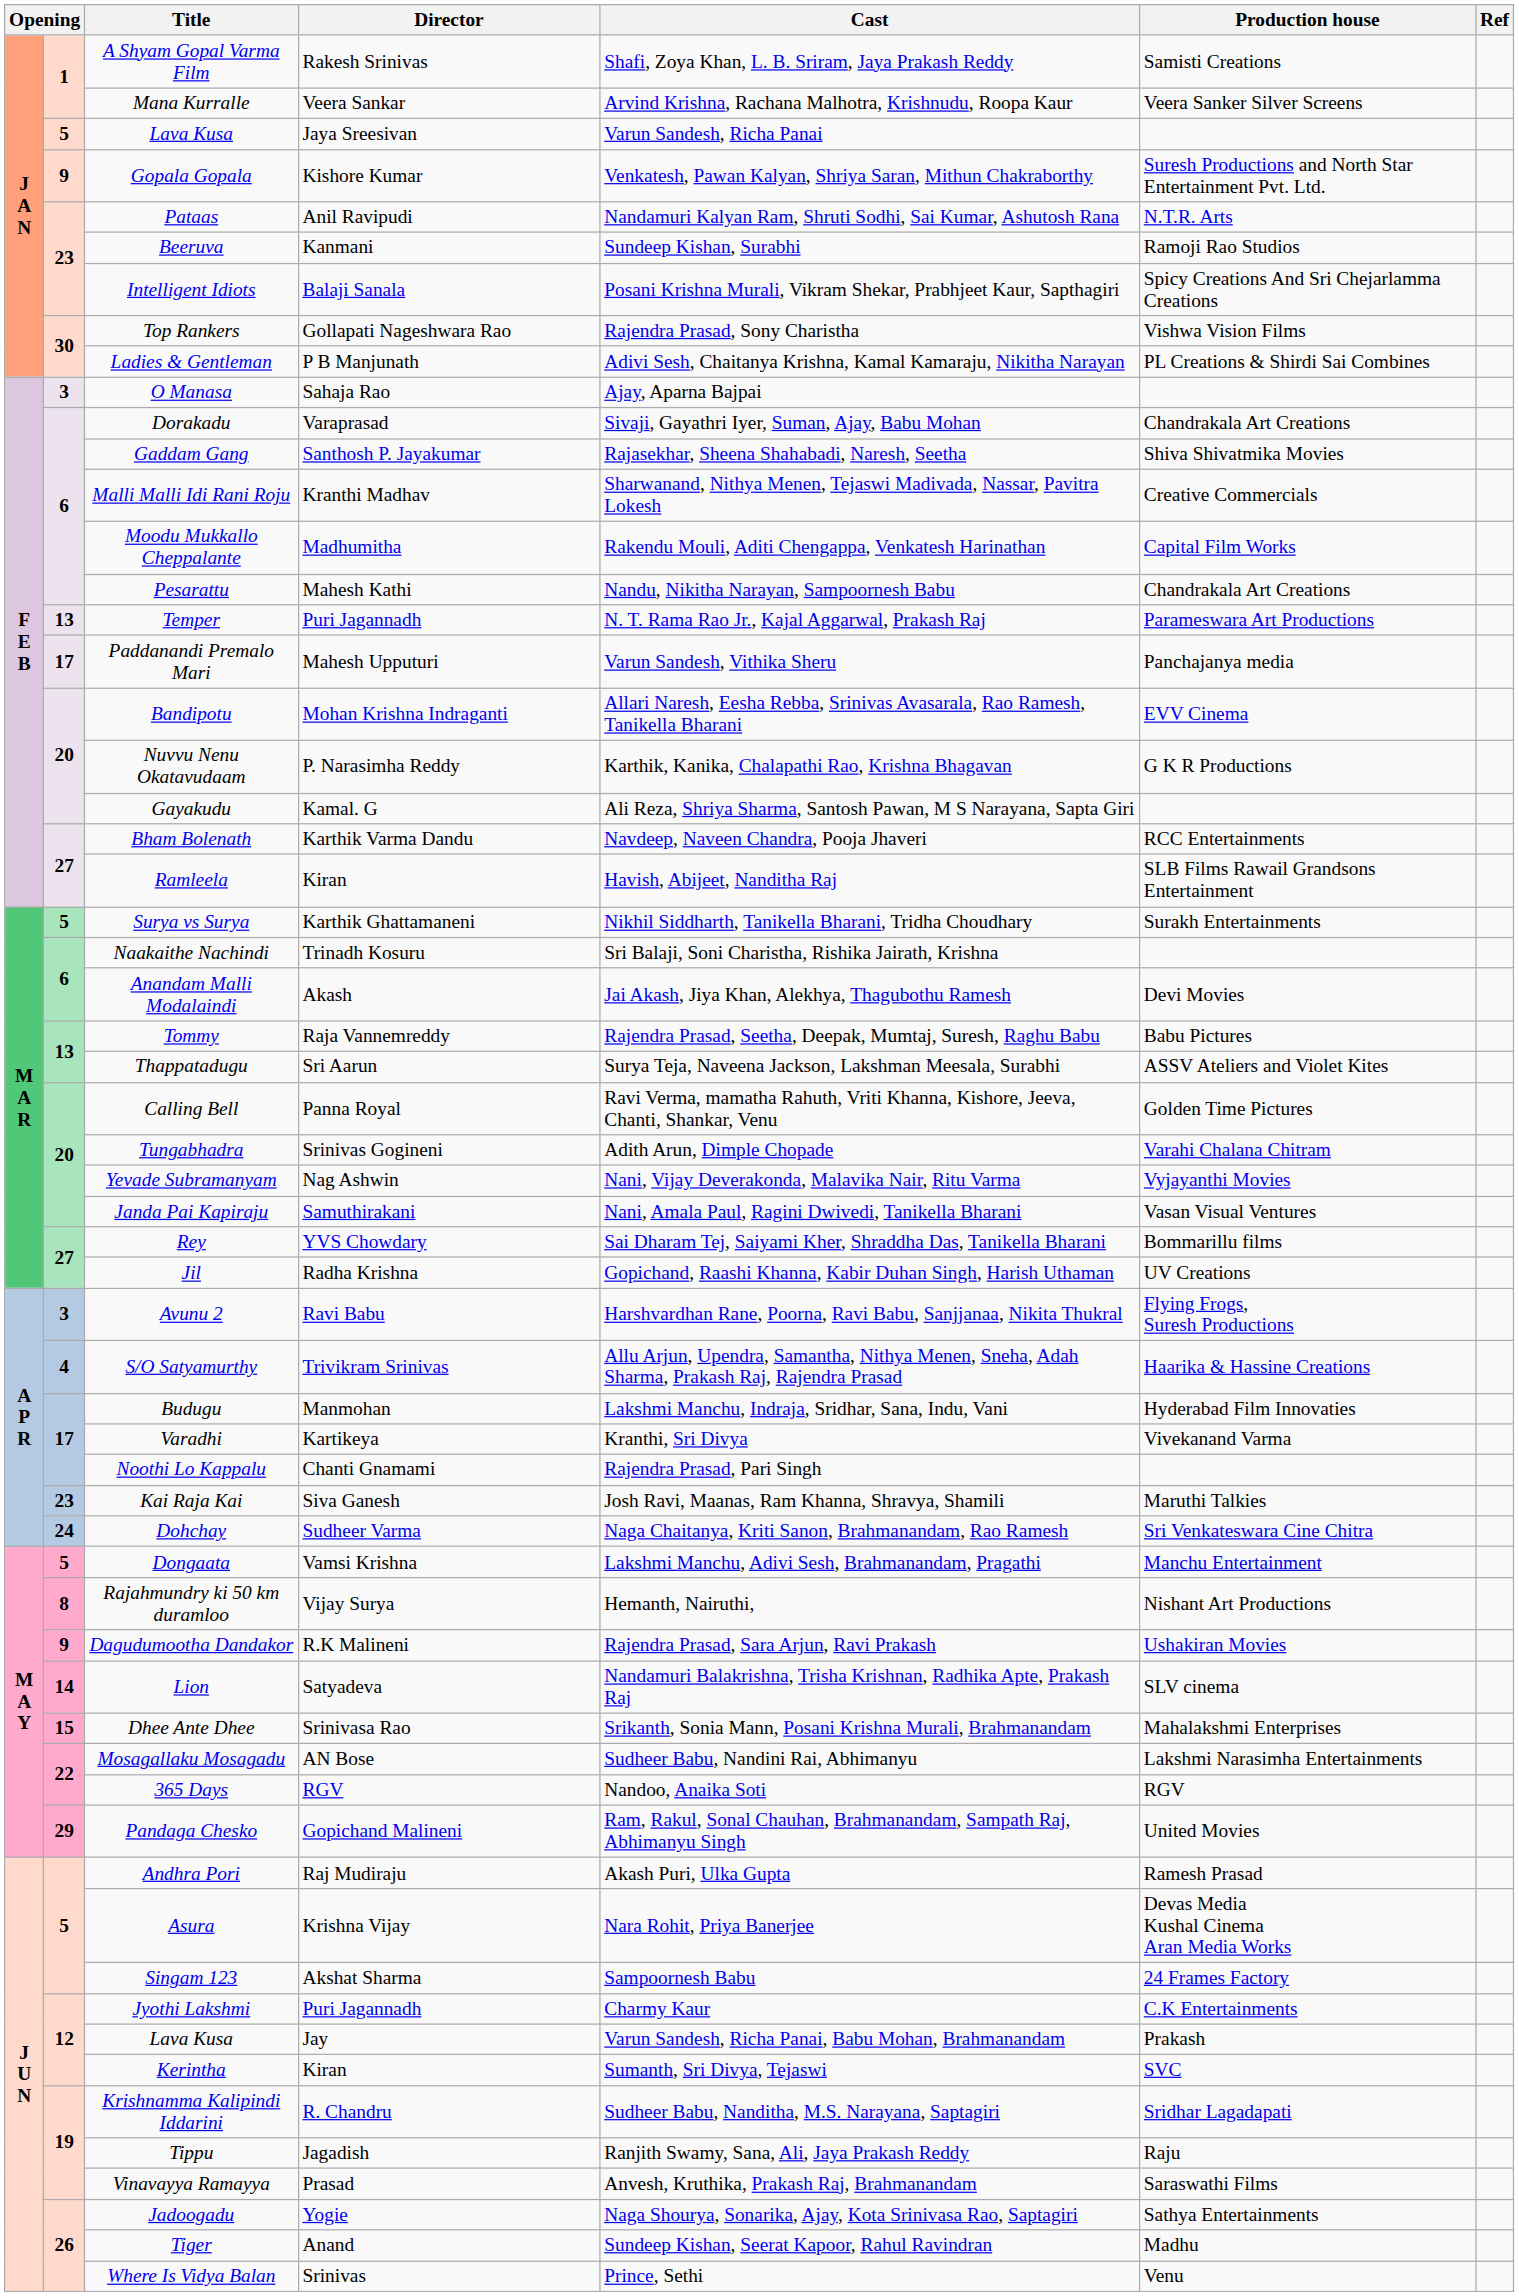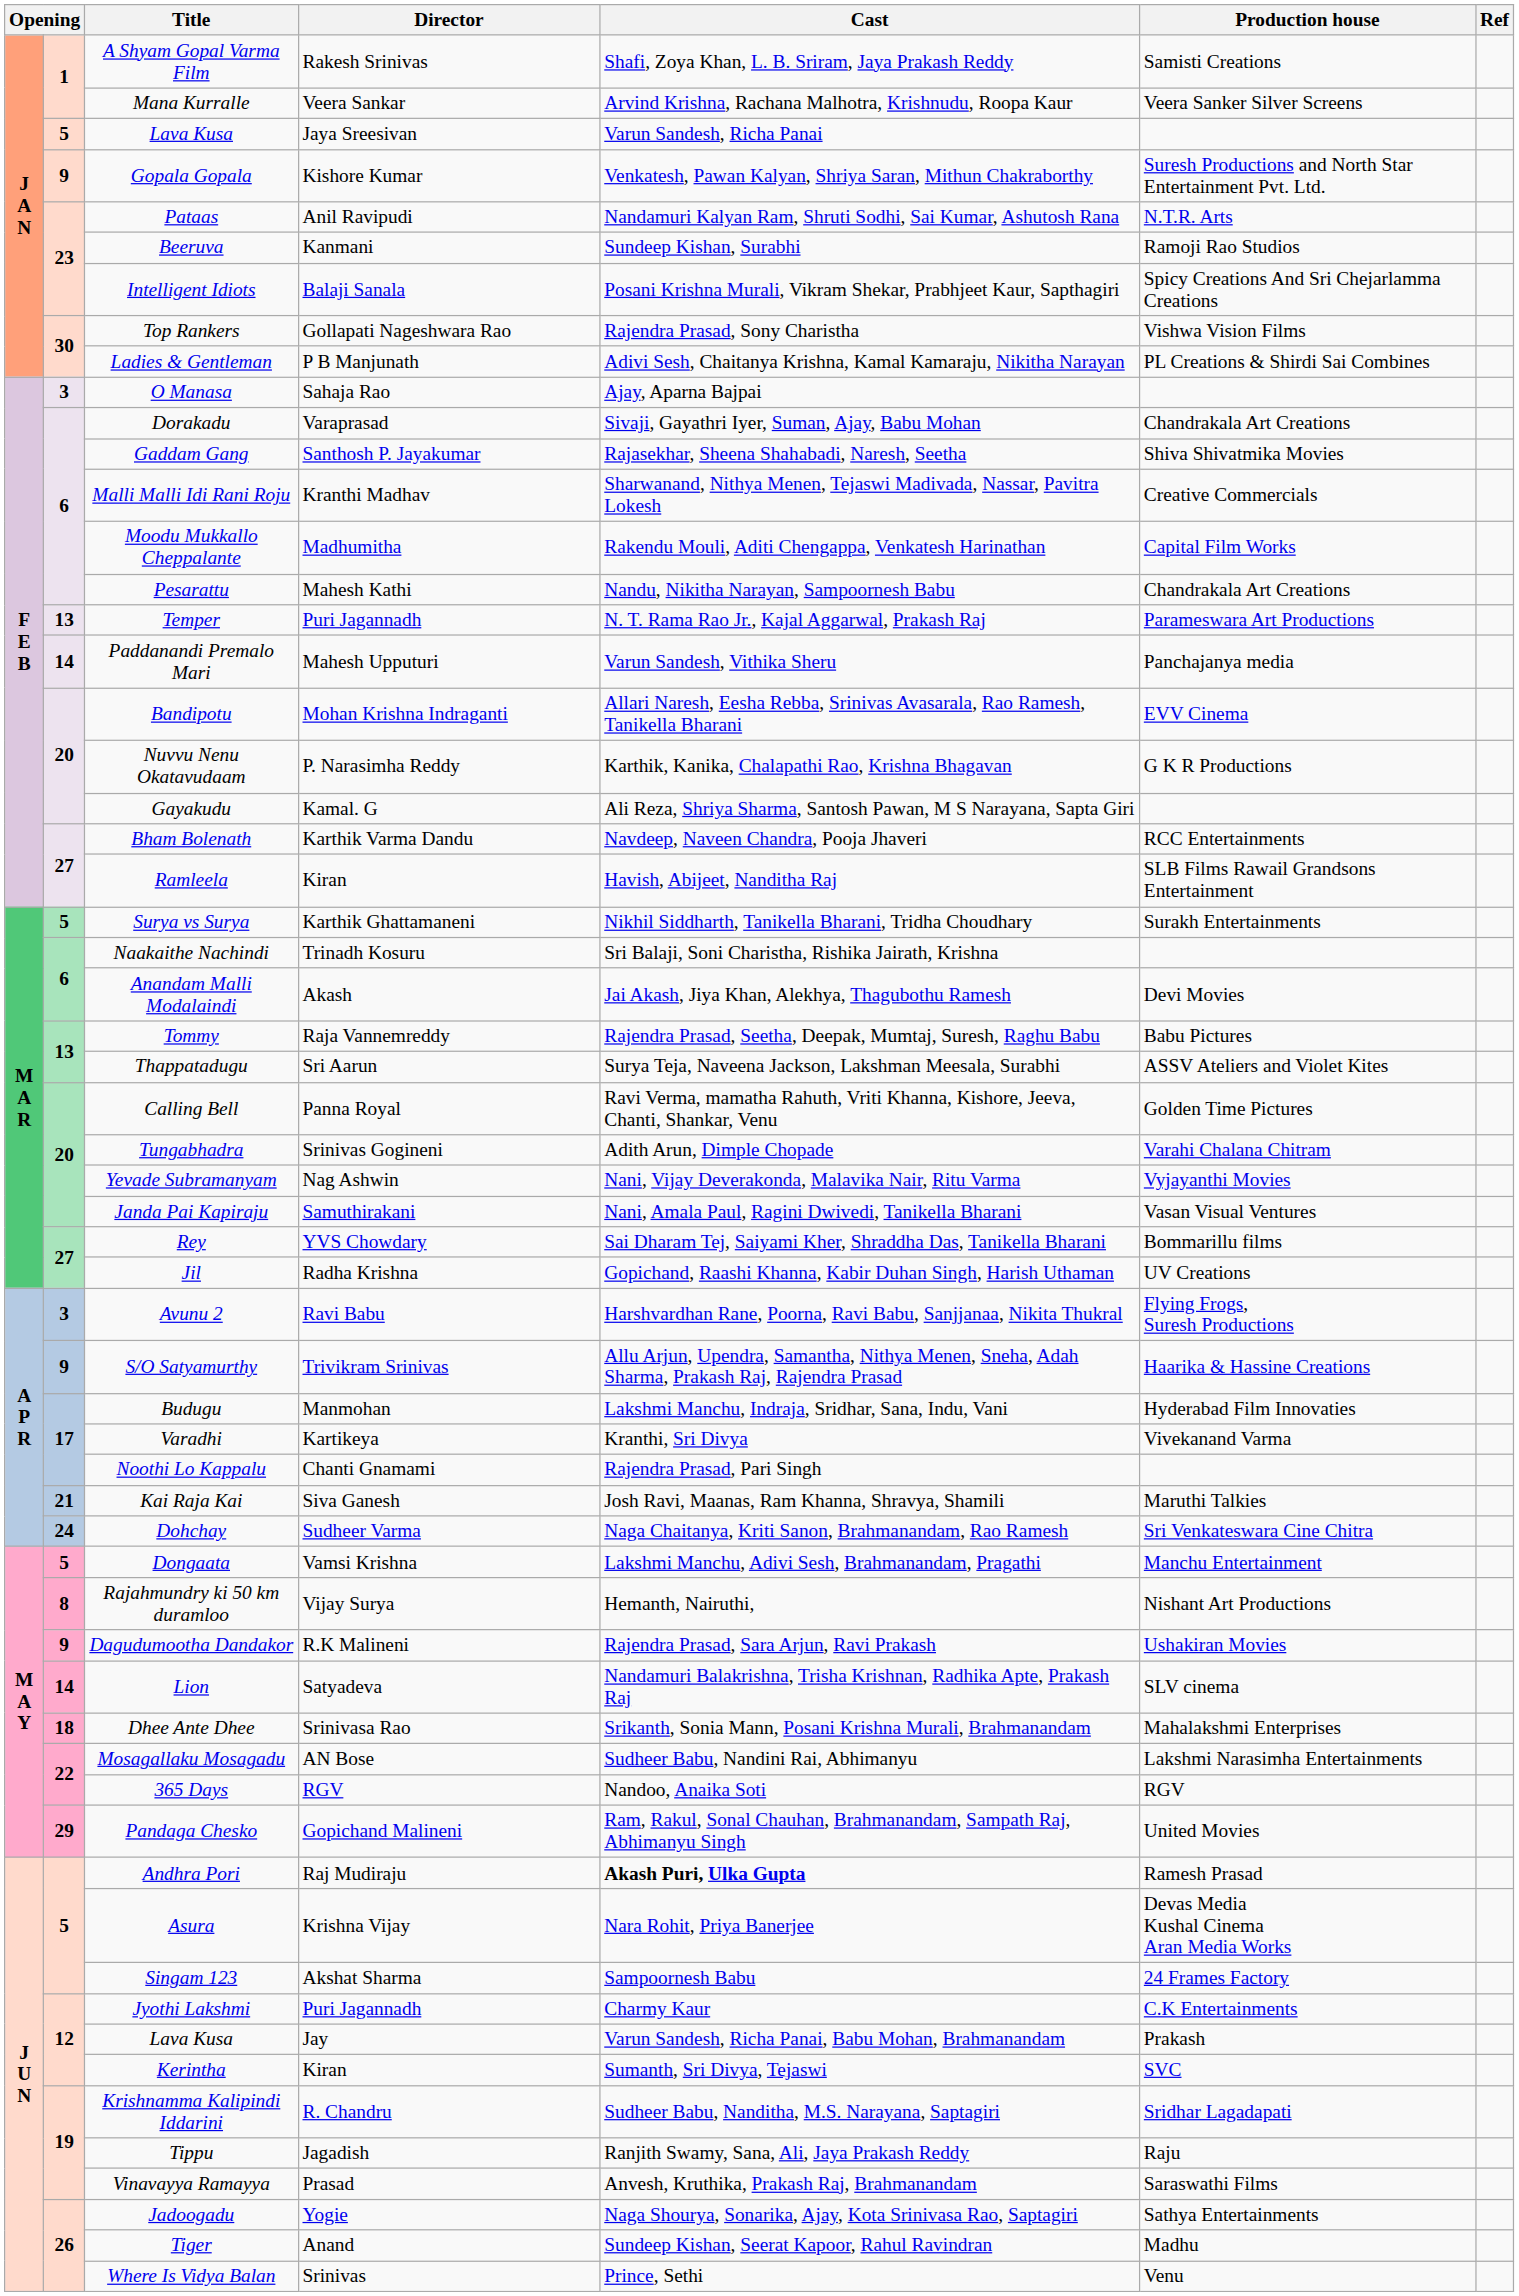(64, 661) 17 -> (64, 661) 14
(64, 1366) 4 -> (64, 1366) 9
(64, 1500) 23 -> (64, 1500) 21
(64, 1728) 15 -> (64, 1728) 18
(697, 1872) normal -> (705, 1872) bold
